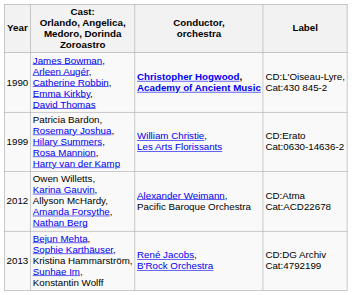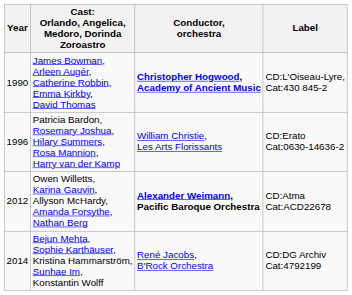(17, 142) 1999 -> (17, 142) 1996
(194, 201) normal -> (198, 201) bold
(17, 260) 2013 -> (17, 260) 2014
